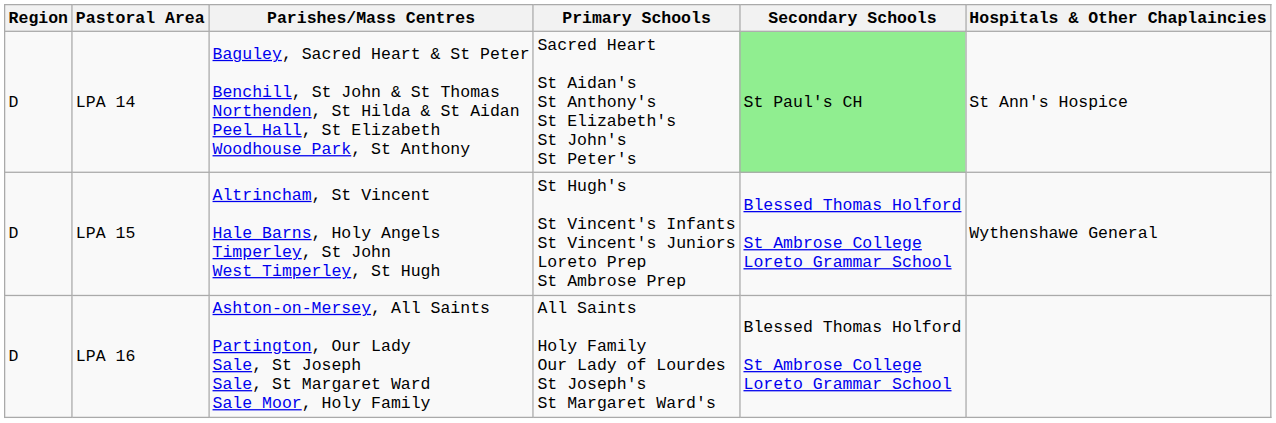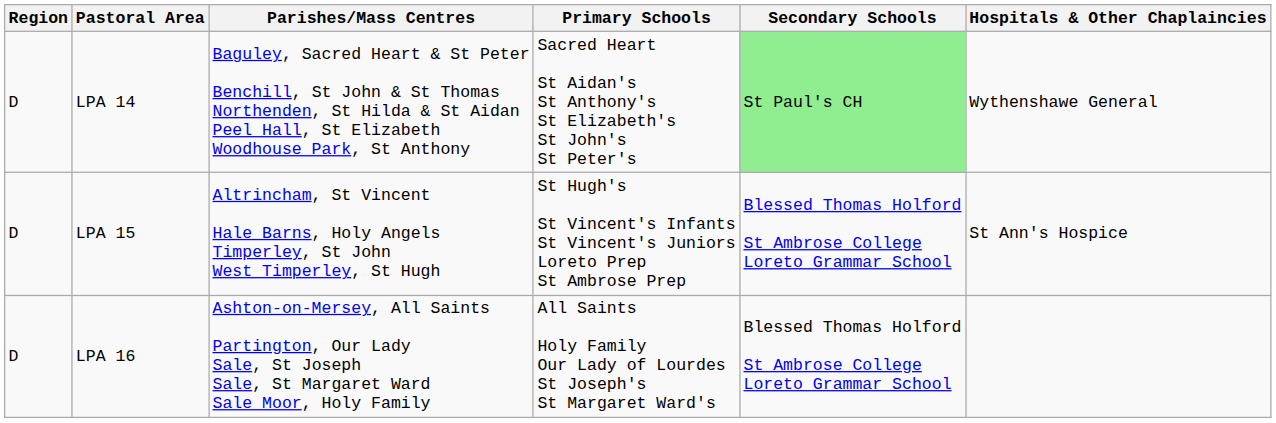(1049, 102) St Ann's Hospice -> (1063, 102) Wythenshawe General
(1063, 234) Wythenshawe General -> (1049, 234) St Ann's Hospice
